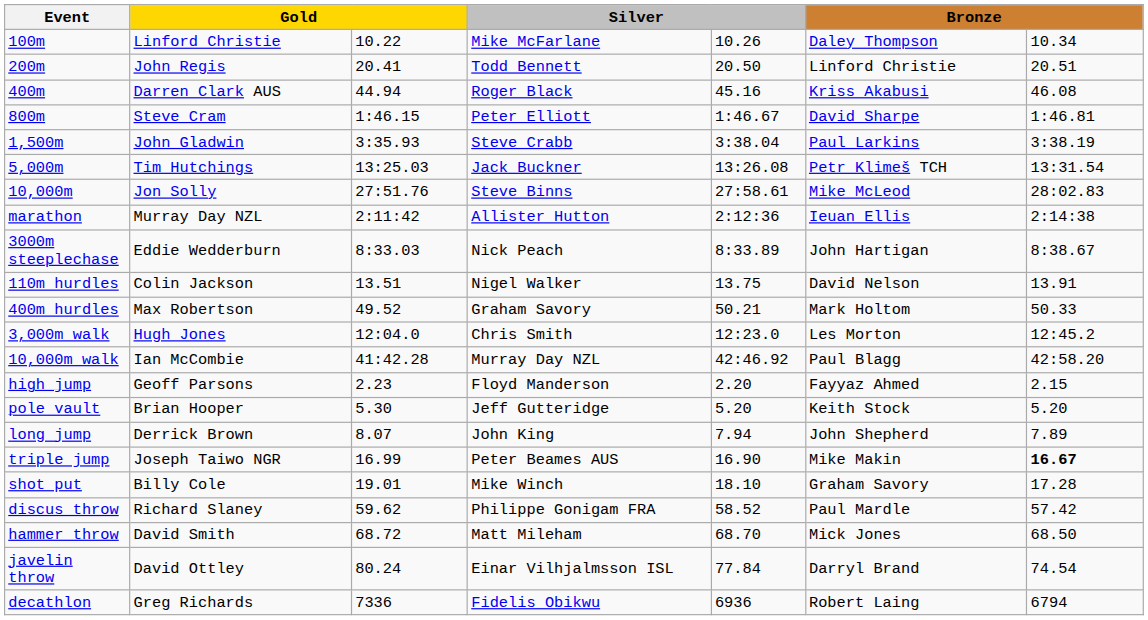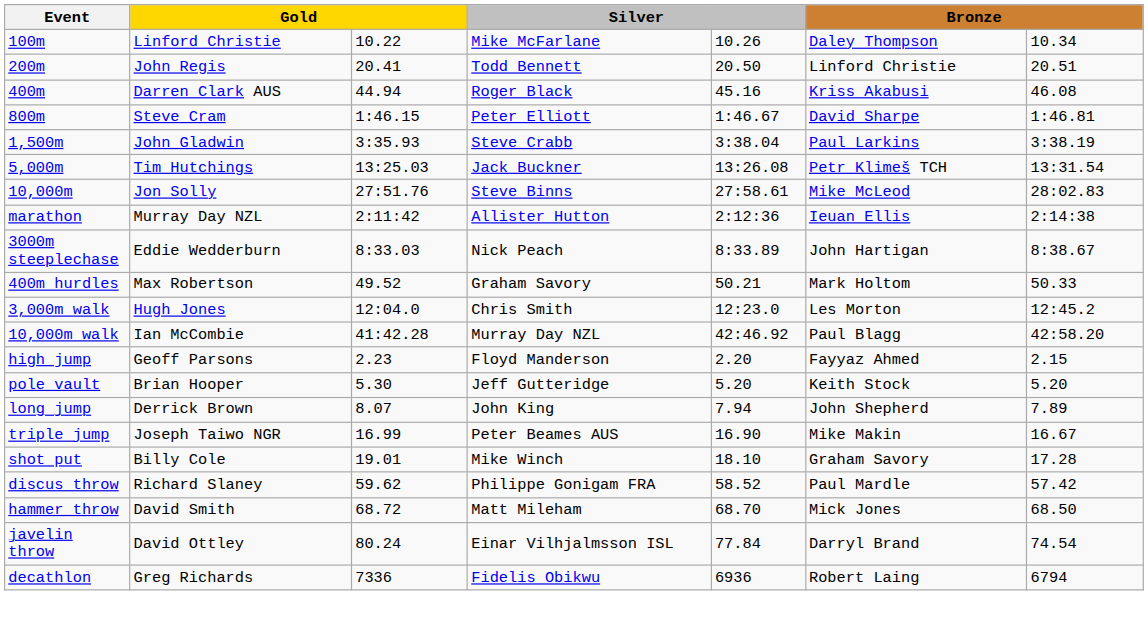- row: (63, 285)
(1054, 460) bold -> (1054, 435) normal
